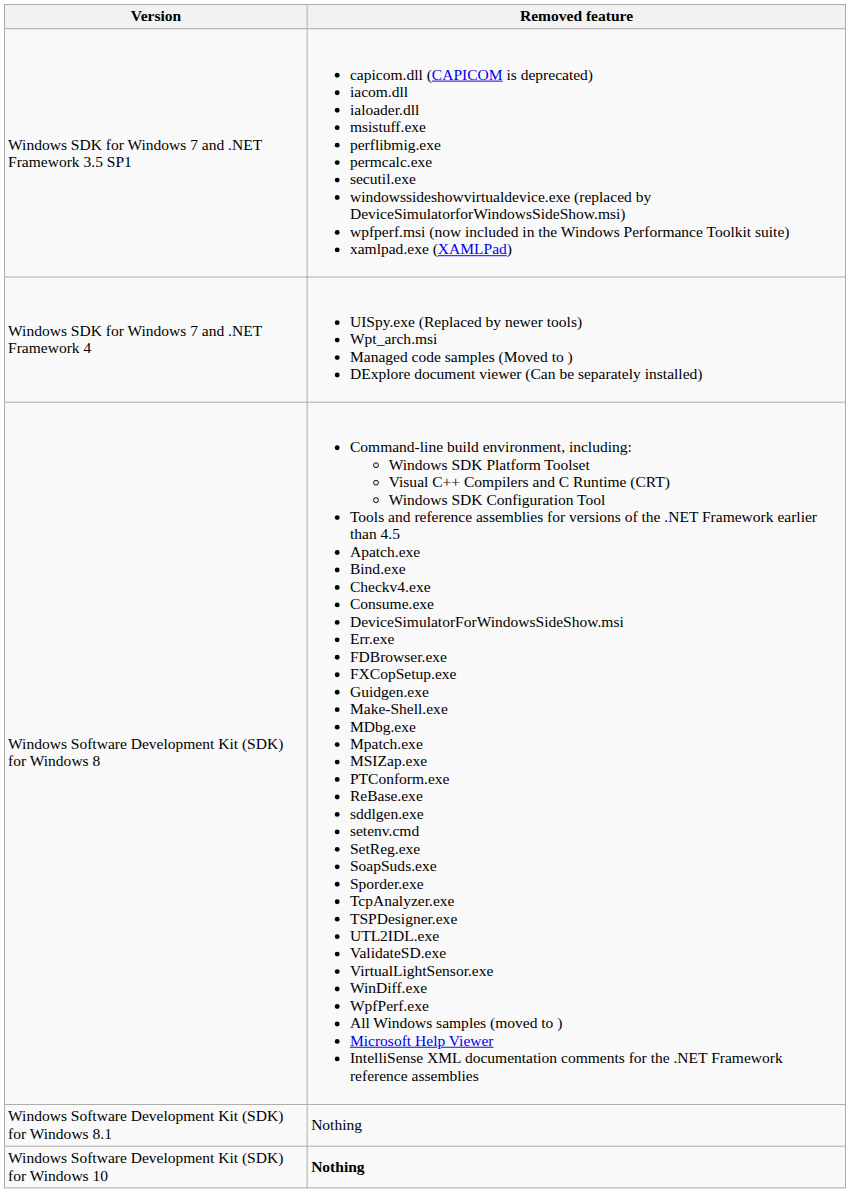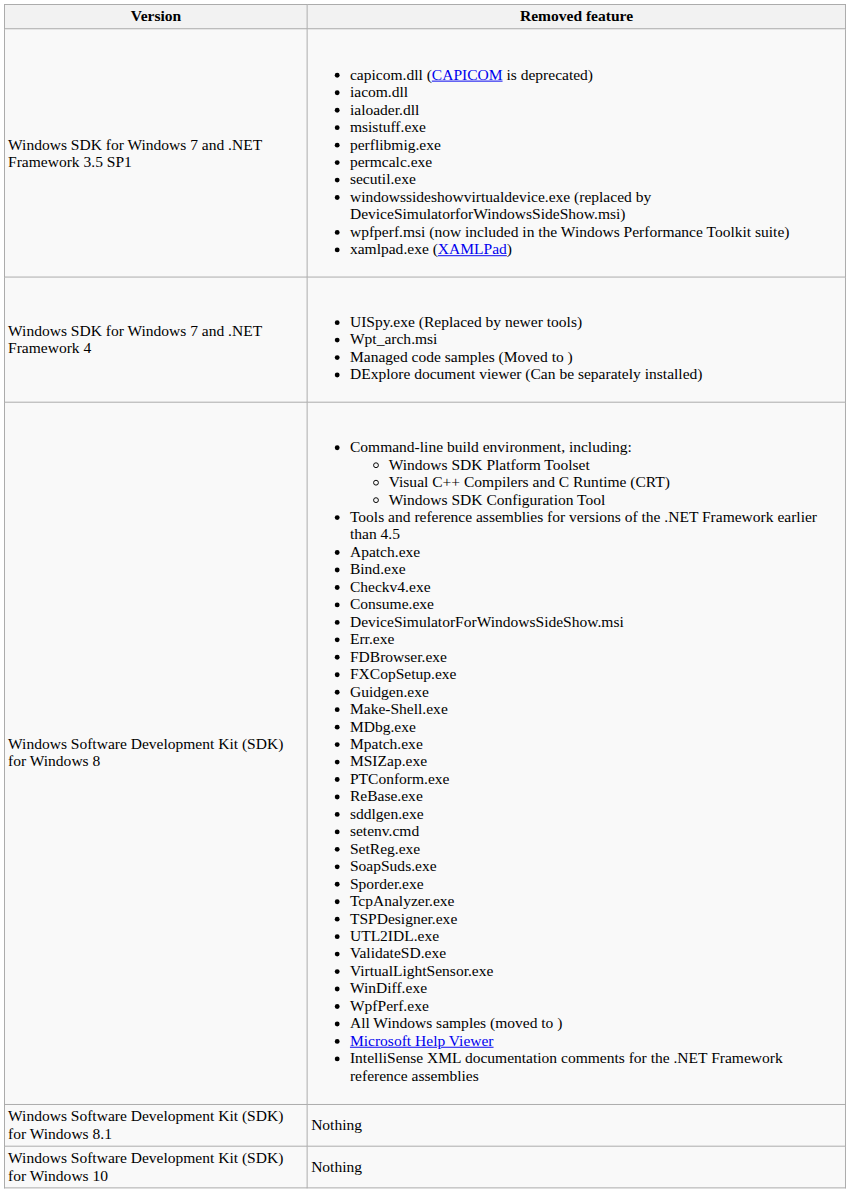(338, 1167) bold -> (337, 1167) normal
